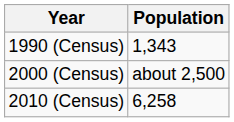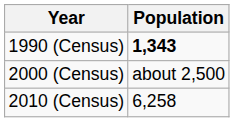(154, 46) normal -> (154, 46) bold
